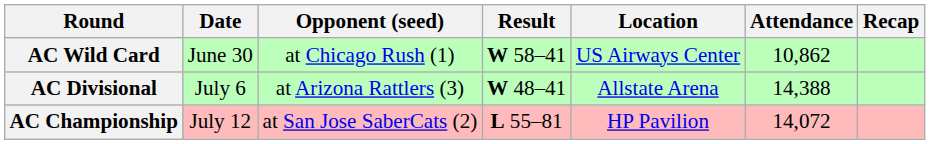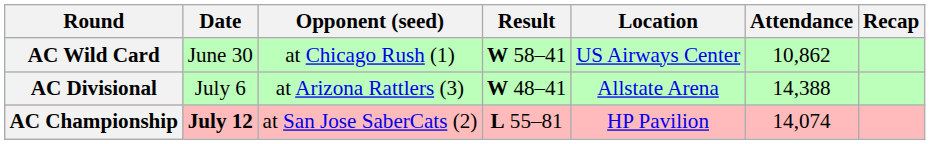(220, 121) normal -> (220, 121) bold
(802, 121) 14,072 -> (802, 121) 14,074
